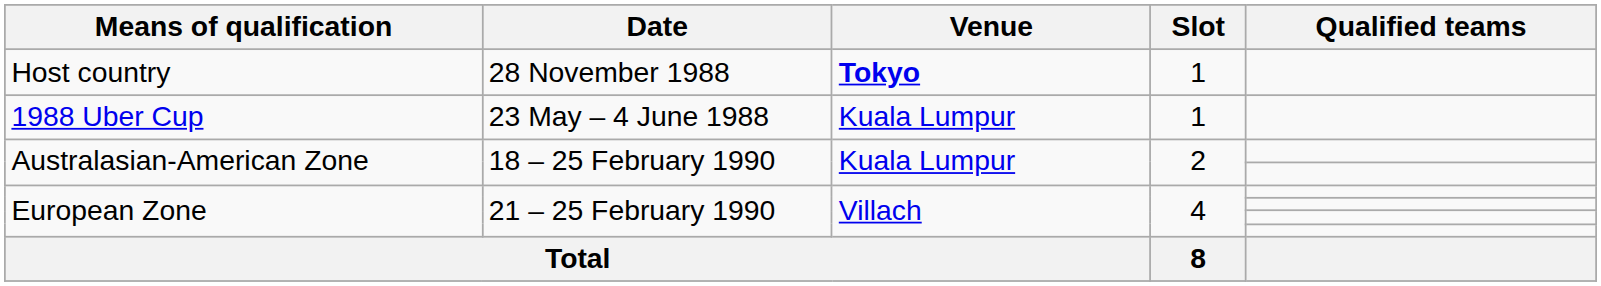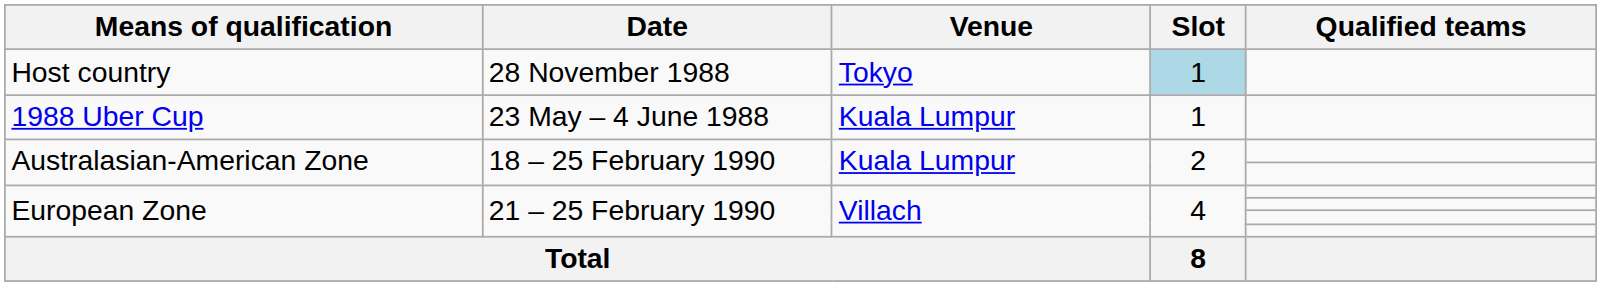(879, 71) bold -> (876, 71) normal
(1198, 71) no background -> (1198, 71) lightblue background
